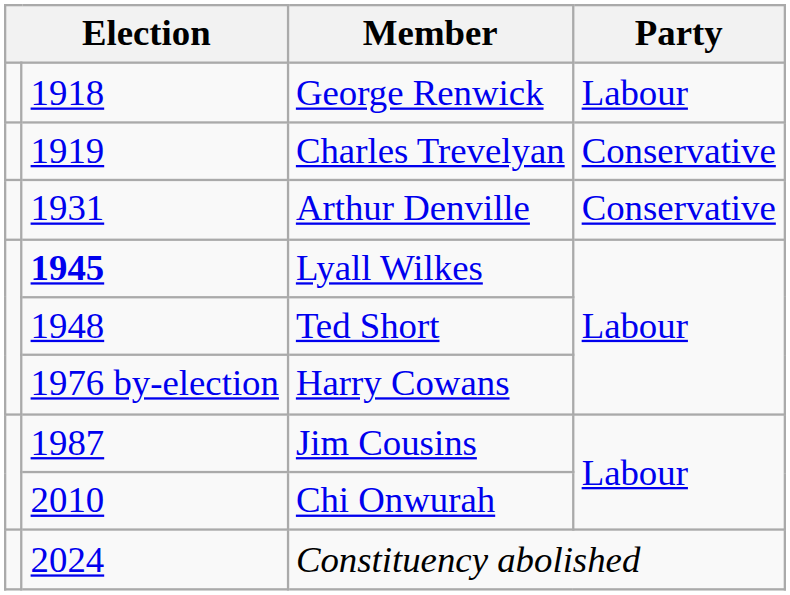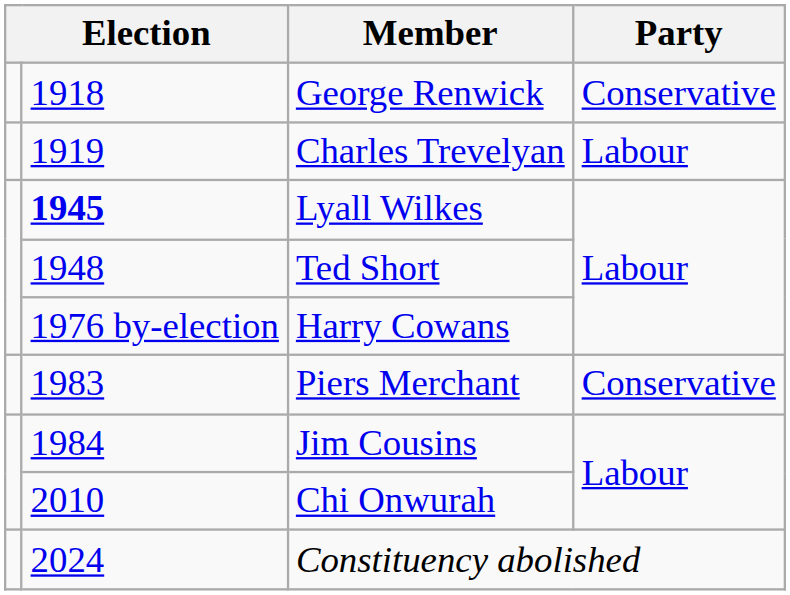(635, 92) Labour -> (679, 92) Conservative
(679, 150) Conservative -> (635, 150) Labour
- row: (413, 208)
+ row: (408, 383)
(67, 442) 1987 -> (67, 442) 1984
